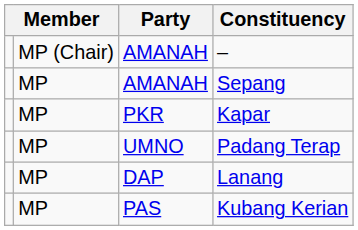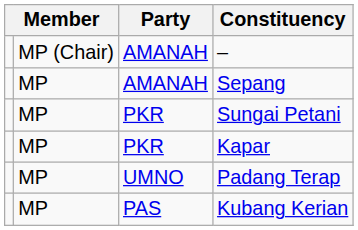+ row: (279, 114)
- row: (250, 177)
